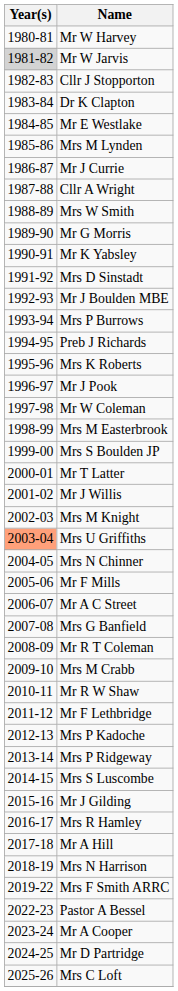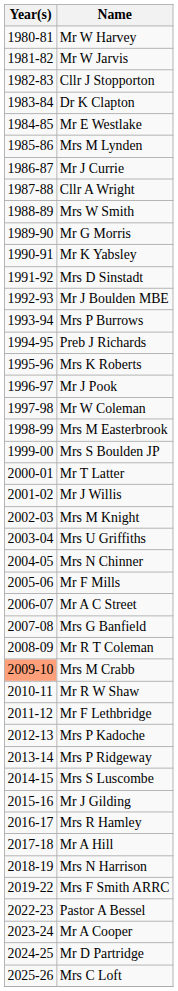(31, 59) lightgrey background -> (31, 59) no background
(31, 539) lightsalmon background -> (31, 539) no background
(31, 670) no background -> (31, 670) lightsalmon background
